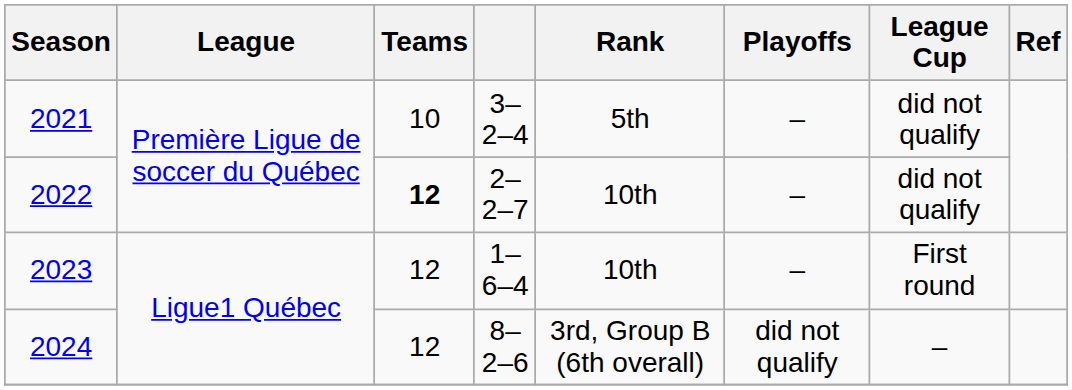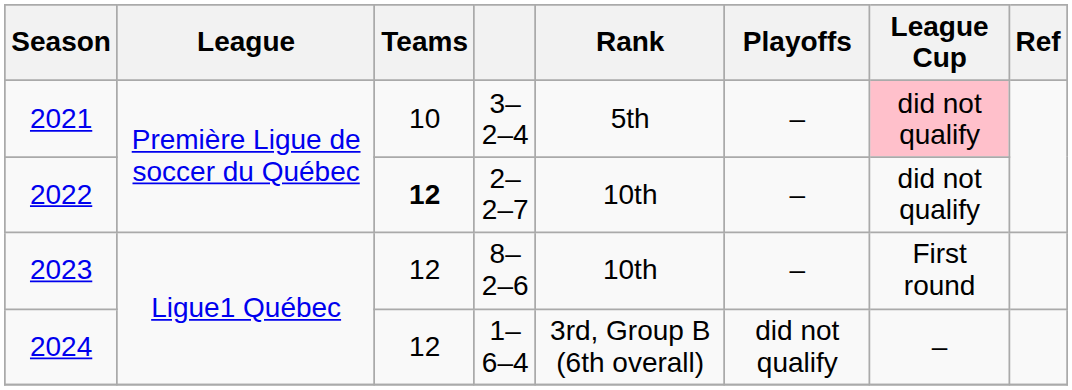(940, 118) no background -> (940, 118) pink background
(505, 270) 1–6–4 -> (505, 270) 8–2–6
(505, 346) 8–2–6 -> (505, 346) 1–6–4
